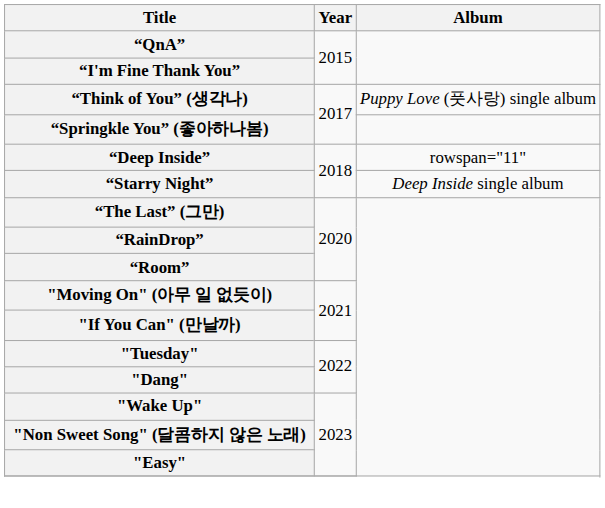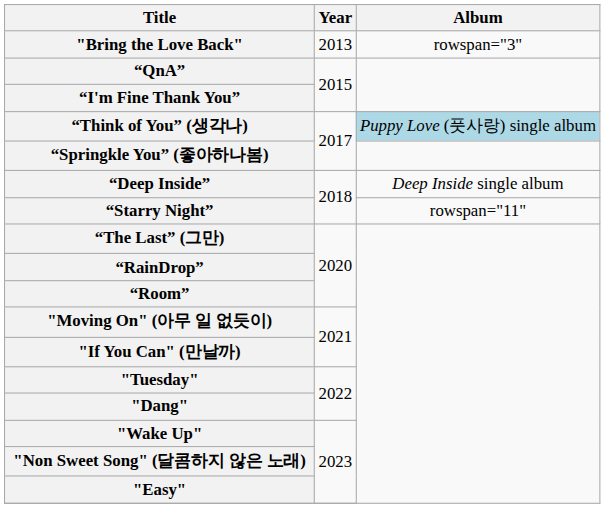+ row: (160, 44)
(478, 98) no background -> (478, 125) lightblue background
(478, 157) rowspan="11" -> (478, 183) Deep Inside single album
(478, 183) Deep Inside single album -> (478, 210) rowspan="11"
